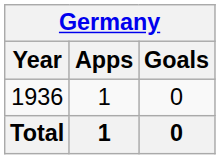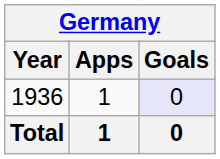(177, 97) no background -> (177, 97) lavender background
